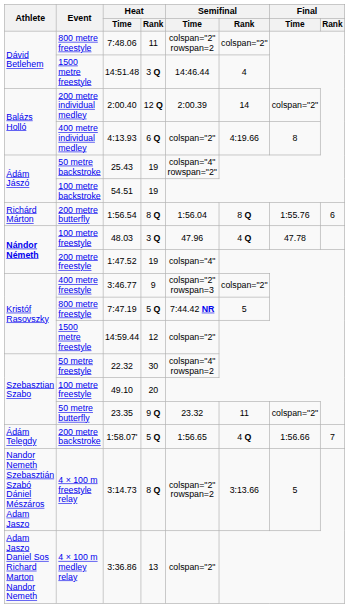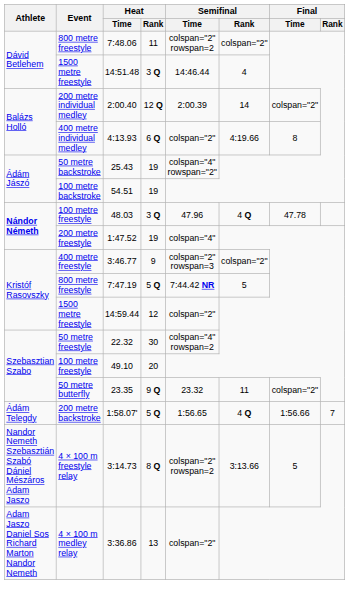- row: (122, 215)
